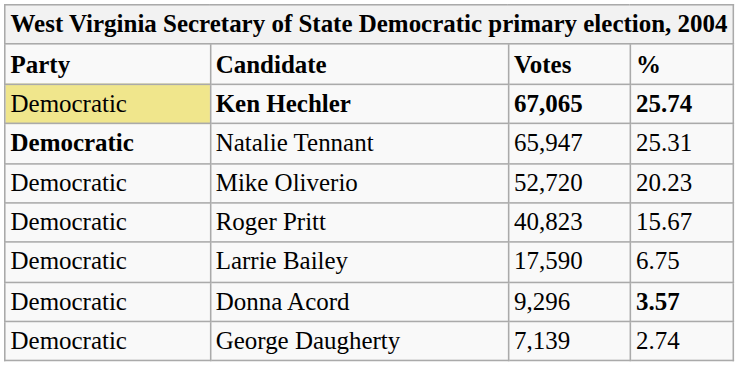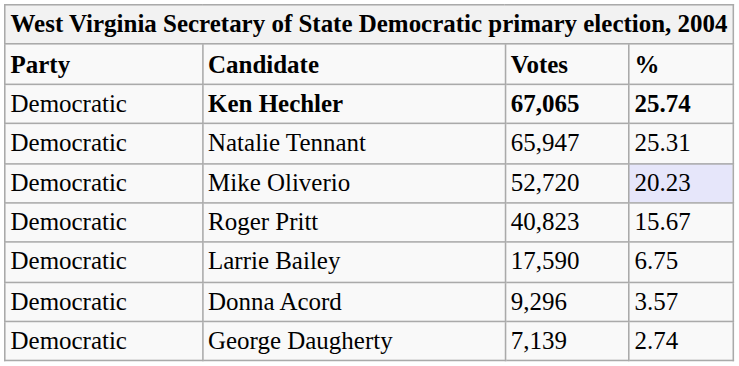(69, 103) khaki background -> (69, 103) no background
(72, 143) bold -> (69, 143) normal
(664, 182) no background -> (663, 182) lavender background
(658, 301) bold -> (656, 301) normal
